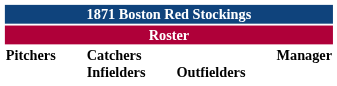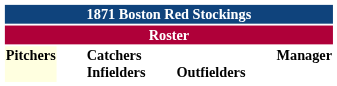(31, 55) no background -> (31, 55) lightyellow background
